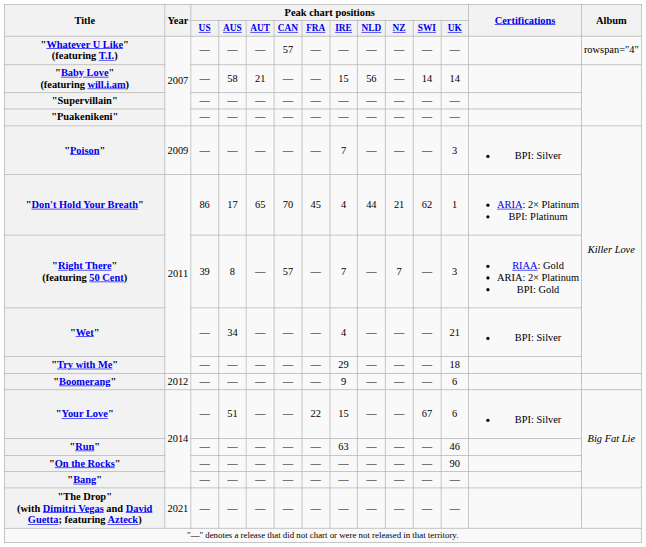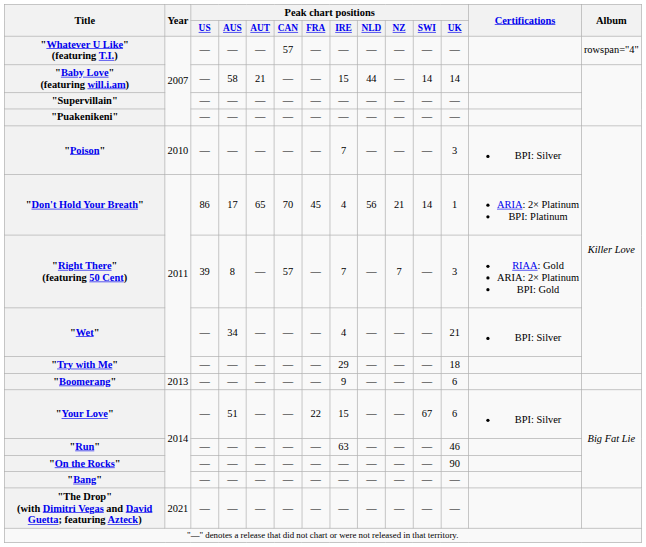(371, 78) 56 -> (371, 78) 44
(178, 150) 2009 -> (178, 150) 2010
(371, 205) 44 -> (371, 205) 56
(427, 205) 62 -> (427, 205) 14
(178, 381) 2012 -> (178, 381) 2013
